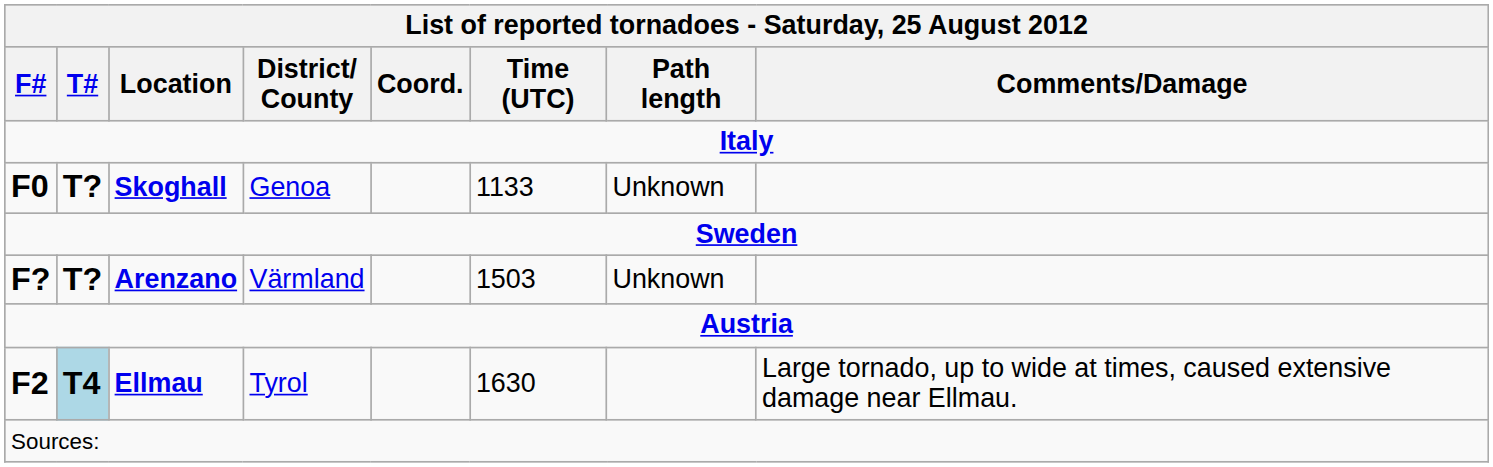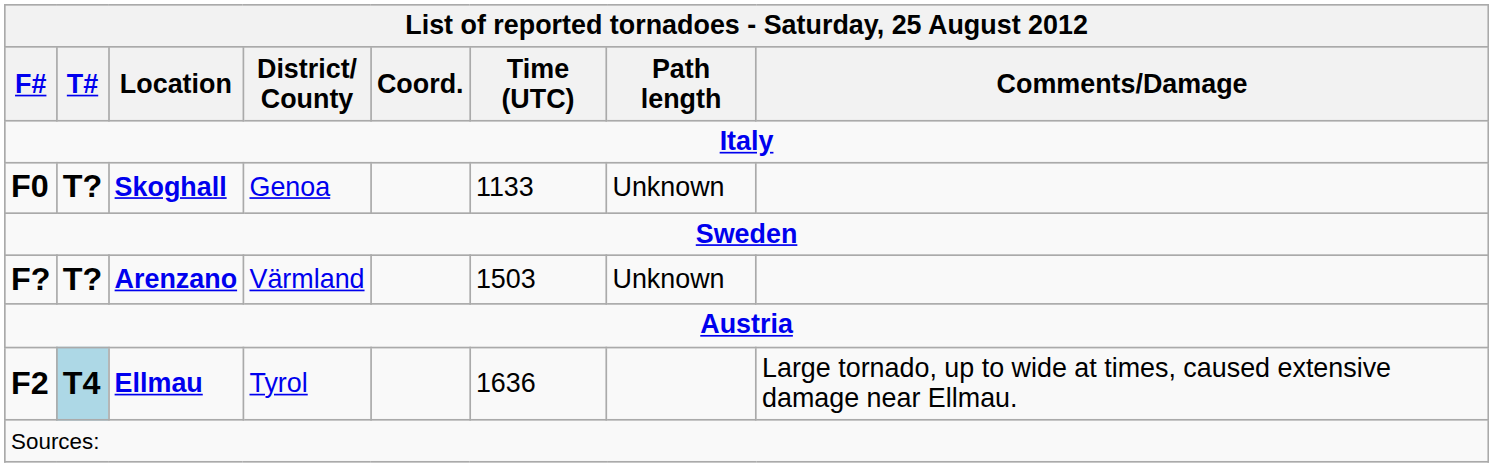(506, 383) 1630 -> (506, 383) 1636
